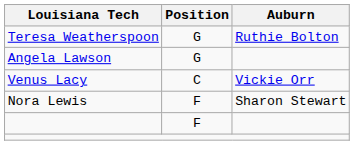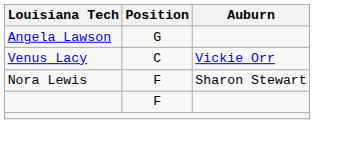- row: (83, 37)
